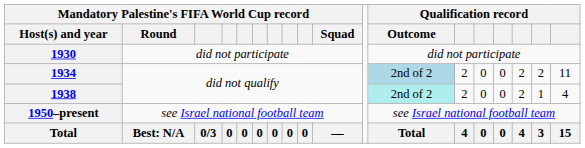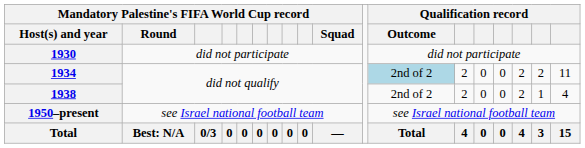(412, 93) paleturquoise background -> (412, 93) no background
